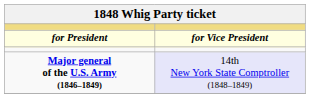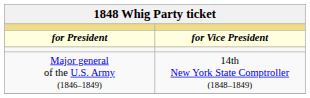(80, 73) bold -> (80, 73) normal
(230, 73) lavender background -> (230, 73) no background
